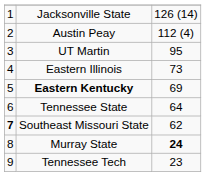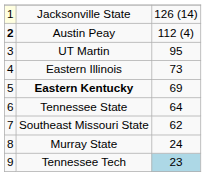(10, 14) no background -> (10, 14) lightyellow background
(10, 32) normal -> (10, 32) bold
(10, 125) bold -> (10, 125) normal
(176, 144) bold -> (176, 144) normal
(176, 162) no background -> (176, 162) lightblue background
